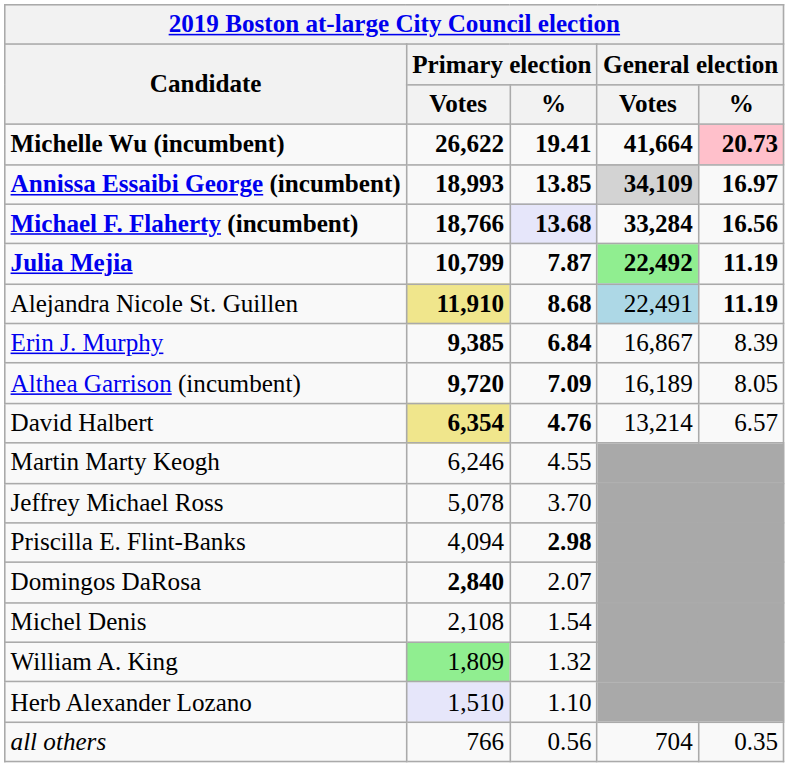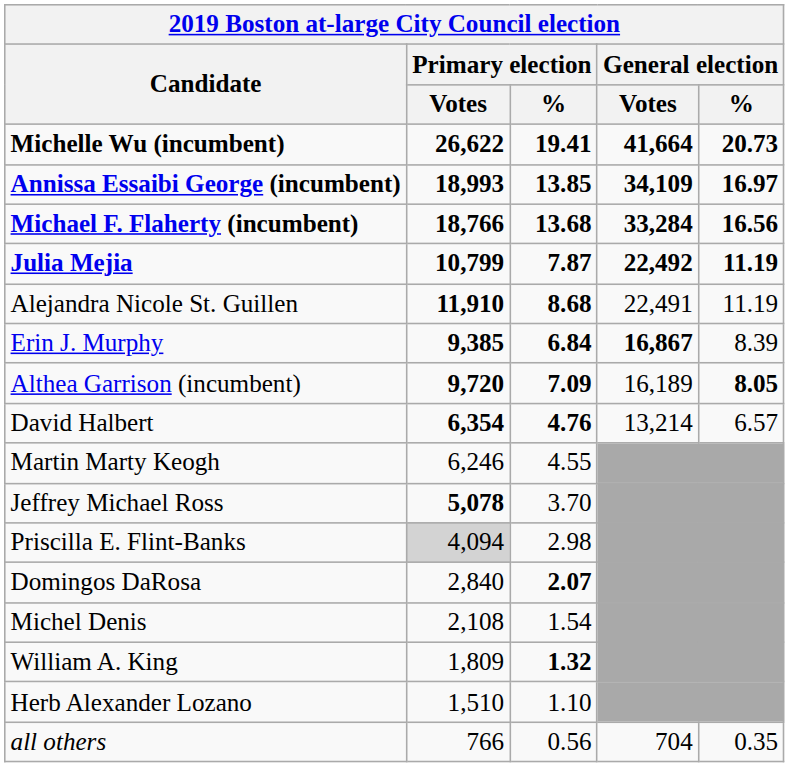(750, 143) pink background -> (750, 143) no background
(658, 183) lightgrey background -> (658, 183) no background
(563, 223) lavender background -> (563, 223) no background
(658, 263) lightgreen background -> (658, 263) no background
(470, 303) khaki background -> (470, 303) no background
(658, 303) lightblue background -> (658, 303) no background
(751, 303) bold -> (750, 303) normal
(658, 343) normal -> (658, 343) bold
(756, 382) normal -> (756, 382) bold
(476, 422) khaki background -> (476, 422) no background
(476, 502) normal -> (476, 502) bold
(476, 542) no background -> (476, 542) lightgrey background
(570, 542) bold -> (570, 542) normal
(476, 582) bold -> (476, 582) normal
(570, 582) normal -> (570, 582) bold
(476, 661) lightgreen background -> (476, 661) no background
(570, 661) normal -> (570, 661) bold
(476, 701) lavender background -> (476, 701) no background
